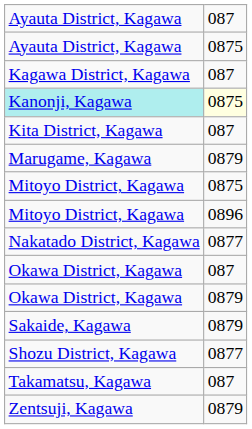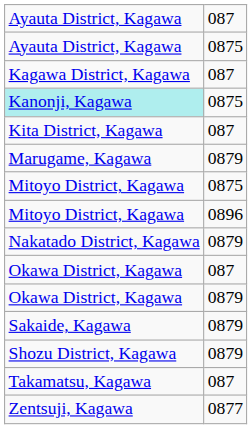(225, 102) lightyellow background -> (225, 102) no background
(225, 241) 0877 -> (225, 241) 0879
(225, 353) 0877 -> (225, 353) 0879
(225, 409) 0879 -> (225, 409) 0877
